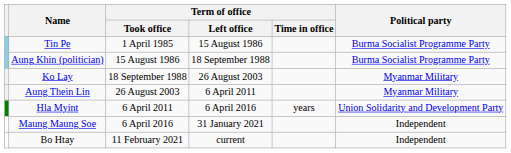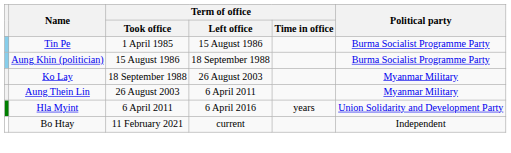- row: (57, 124)
